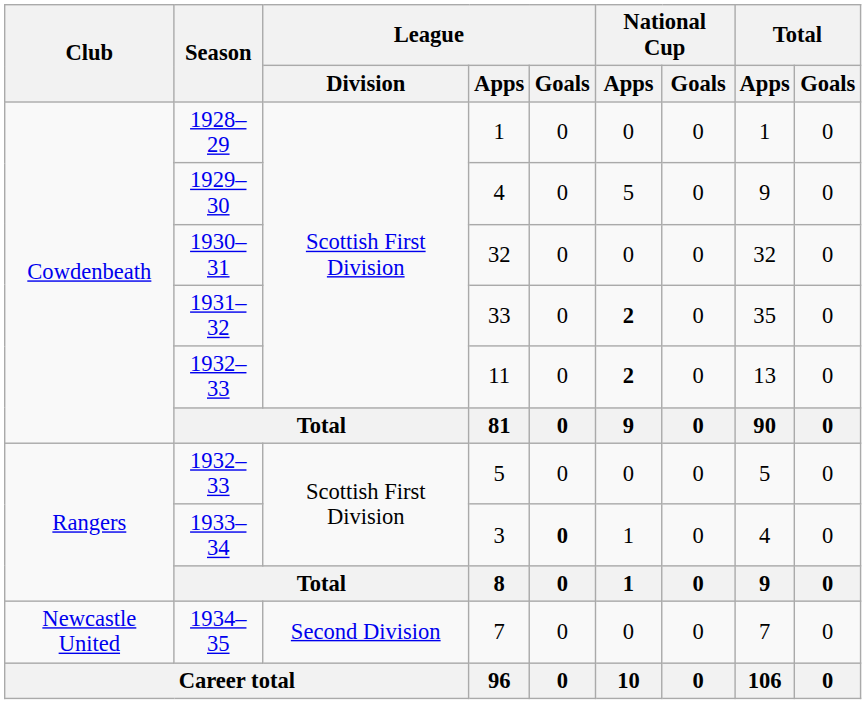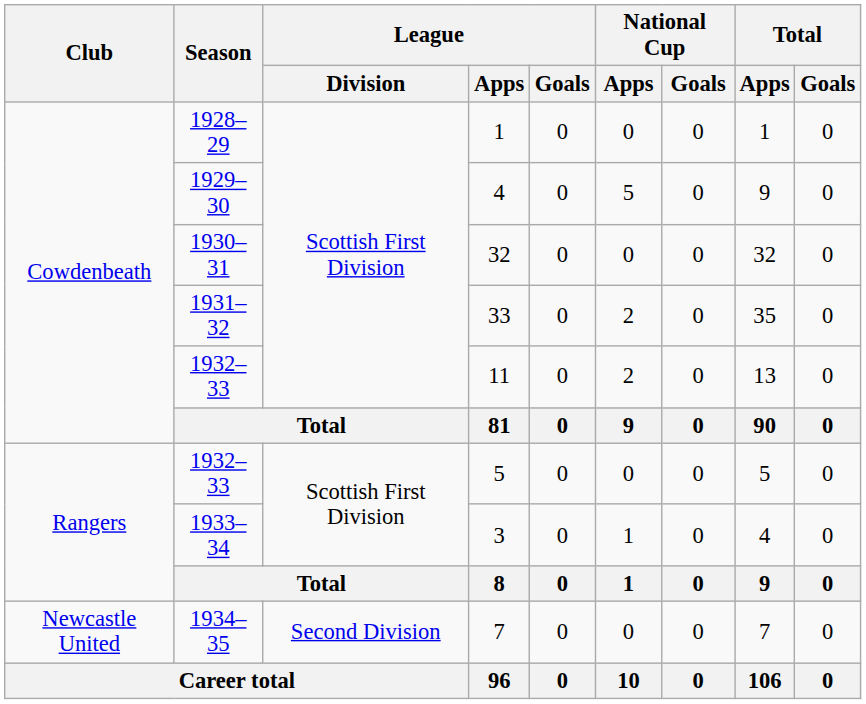(628, 315) bold -> (628, 315) normal
(628, 376) bold -> (628, 376) normal
(562, 534) bold -> (562, 534) normal
